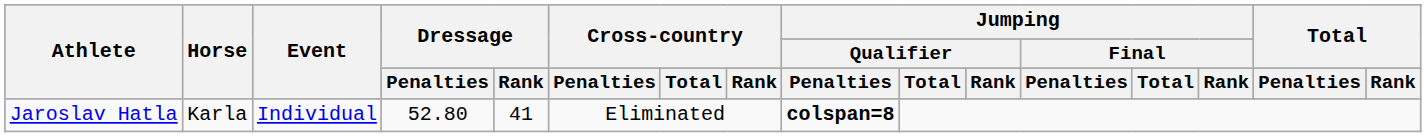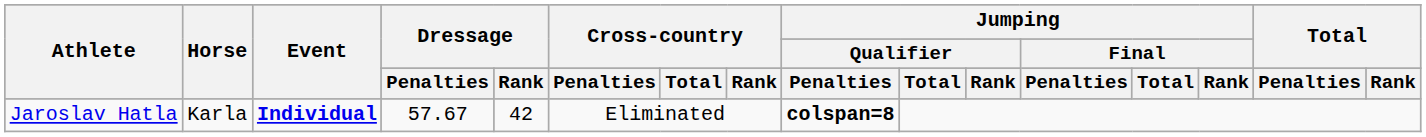(317, 115) normal -> (317, 115) bold
(438, 115) 52.80 -> (438, 115) 57.67
(521, 115) 41 -> (521, 115) 42
